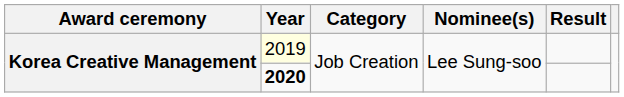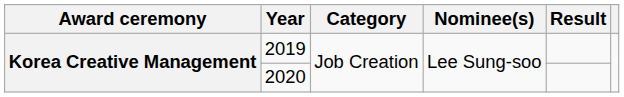(285, 48) lightyellow background -> (285, 48) no background
(285, 77) bold -> (285, 77) normal
